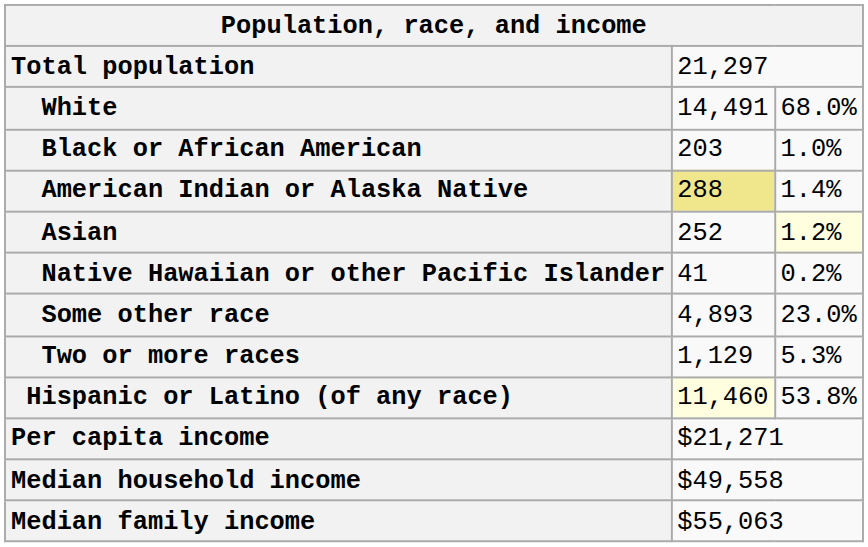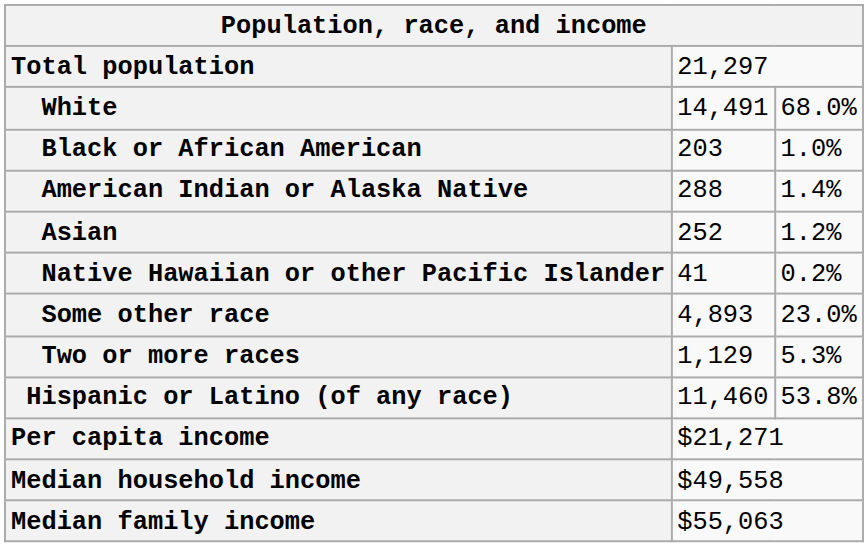(700, 191) khaki background -> (700, 191) no background
(811, 232) lightyellow background -> (811, 232) no background
(723, 397) lightyellow background -> (723, 397) no background
